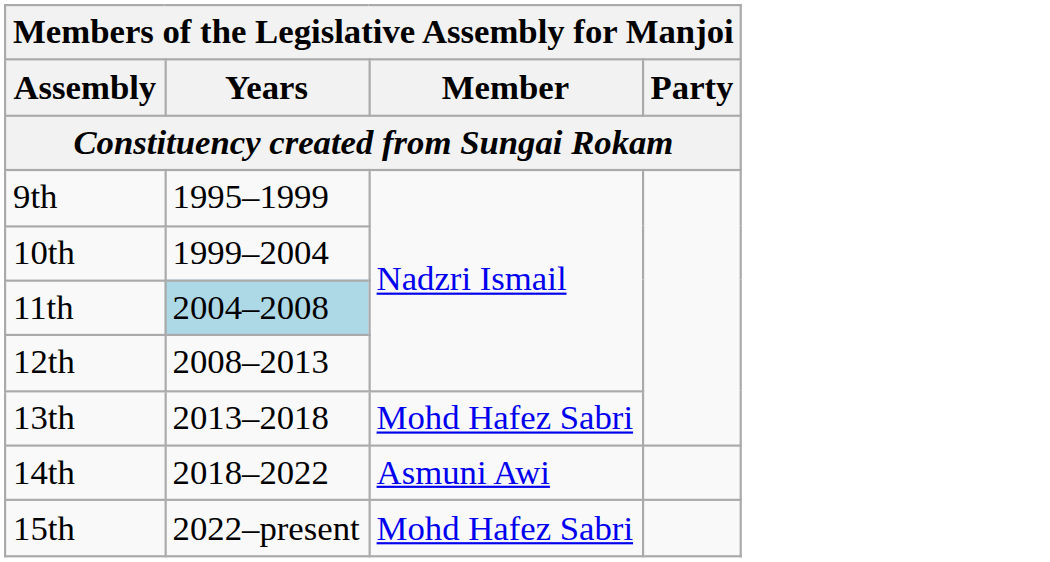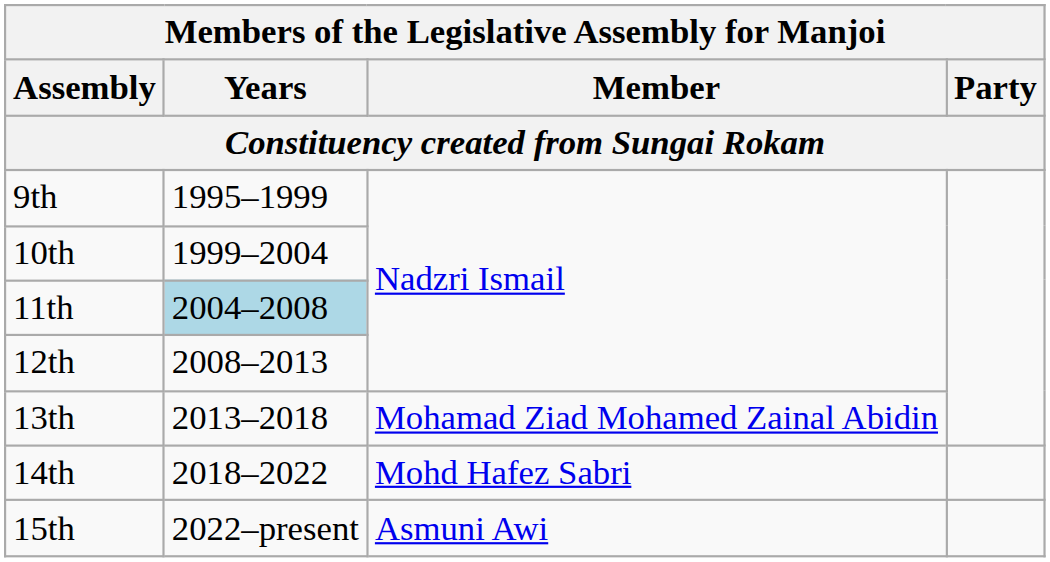(505, 417) Mohd Hafez Sabri -> (656, 417) Mohamad Ziad Mohamed Zainal Abidin
(463, 472) Asmuni Awi -> (503, 472) Mohd Hafez Sabri
(505, 527) Mohd Hafez Sabri -> (462, 527) Asmuni Awi
